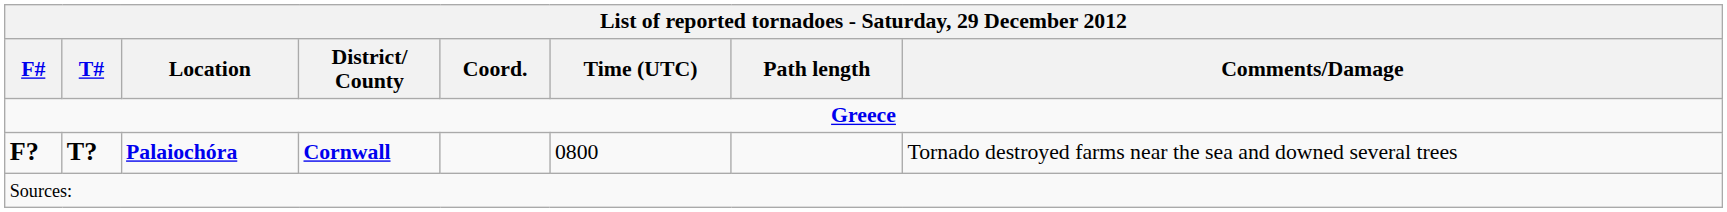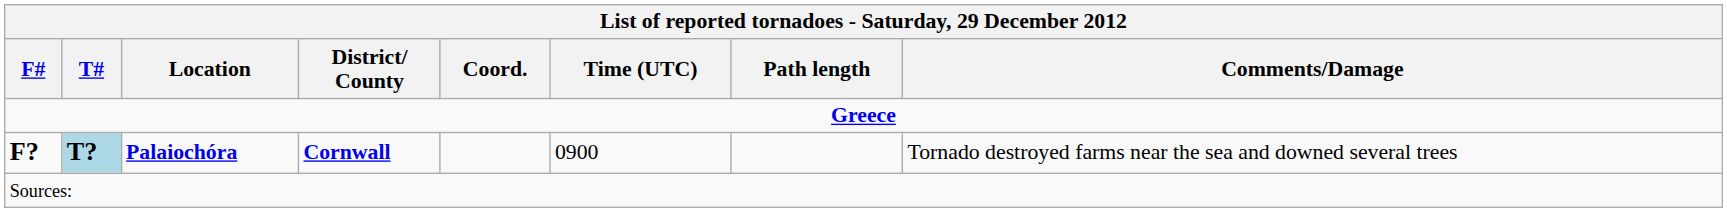(82, 152) no background -> (82, 152) lightblue background
(577, 152) 0800 -> (577, 152) 0900
